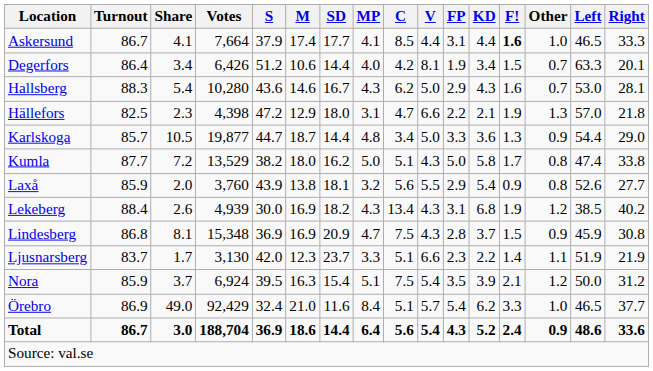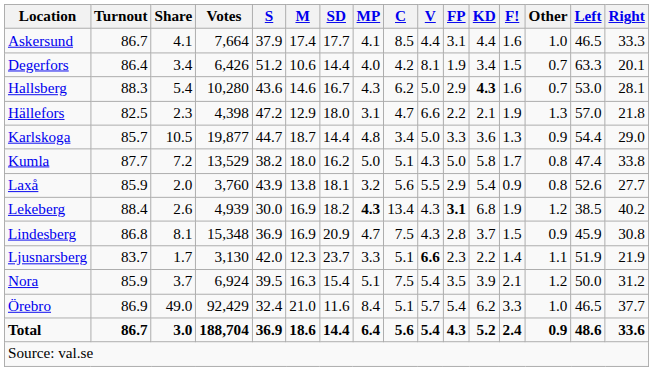(512, 40) bold -> (512, 40) normal
(486, 88) normal -> (486, 88) bold
(371, 209) normal -> (371, 209) bold
(456, 209) normal -> (456, 209) bold
(430, 257) normal -> (430, 257) bold
